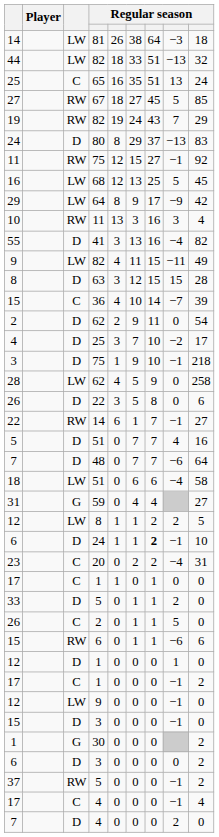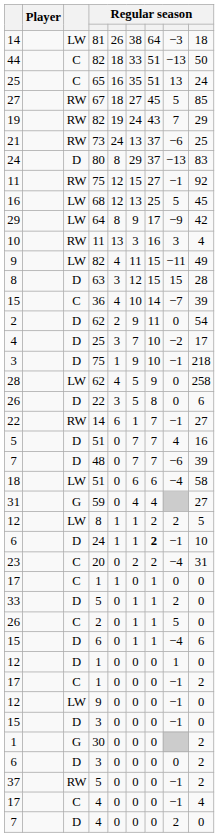(77, 60) LW -> (77, 60) C
(201, 60) 32 -> (201, 60) 50
+ row: (14, 140)
- row: (14, 240)
(201, 461) 64 -> (201, 461) 39
(77, 641) RW -> (77, 641) D
(176, 641) −6 -> (176, 641) −4
